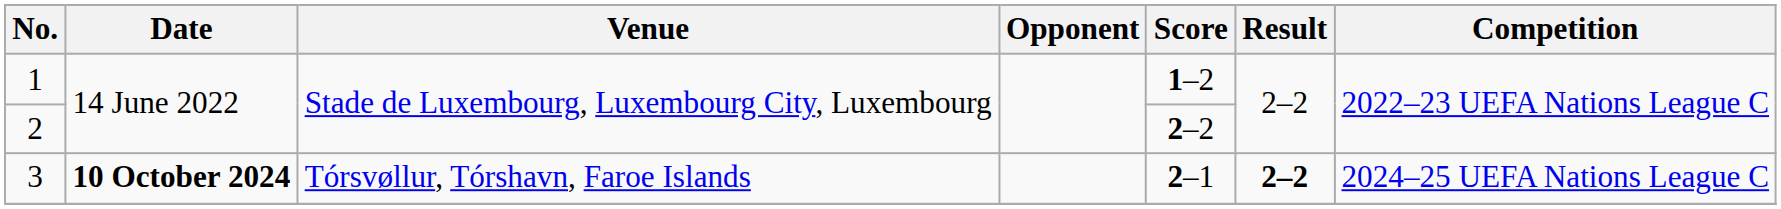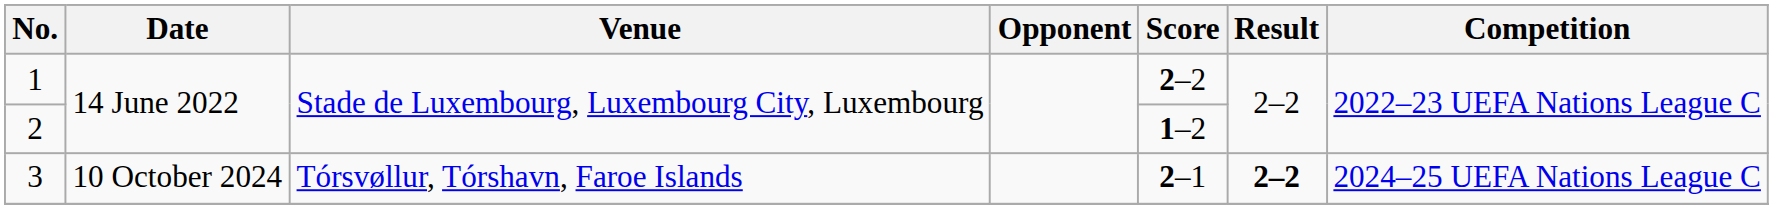(1191, 78) 1–2 -> (1183, 78) 2–2
(1191, 128) 2–2 -> (1183, 128) 1–2
(181, 177) bold -> (177, 177) normal
